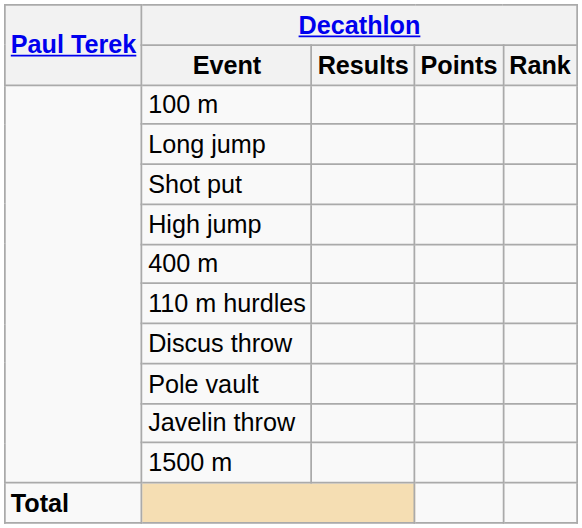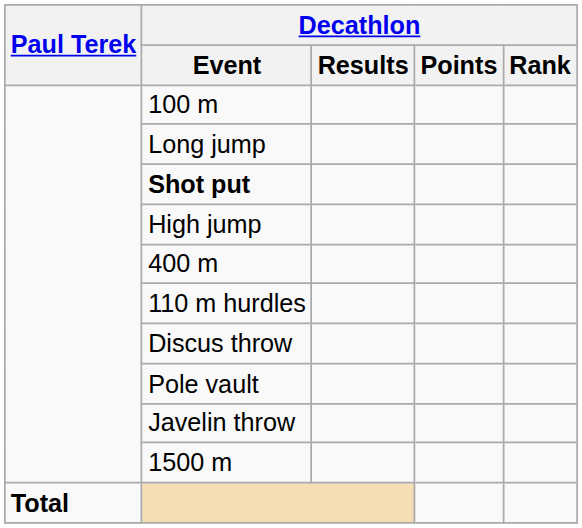(195, 184) normal -> (199, 184) bold
